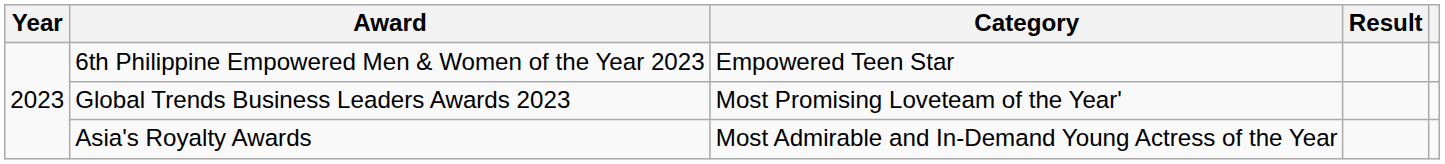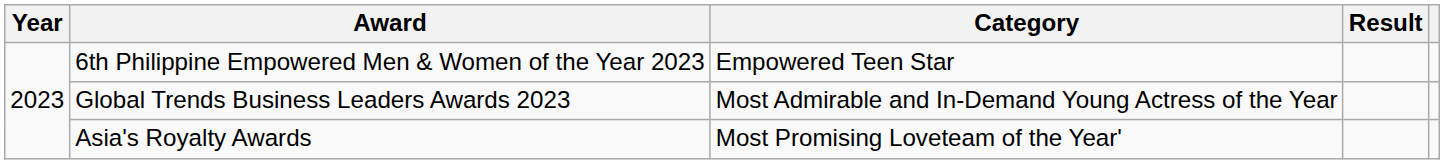(919, 100) Most Promising Loveteam of the Year' -> (1027, 100) Most Admirable and In-Demand Young Actress of the Year
(1027, 138) Most Admirable and In-Demand Young Actress of the Year -> (919, 138) Most Promising Loveteam of the Year'
